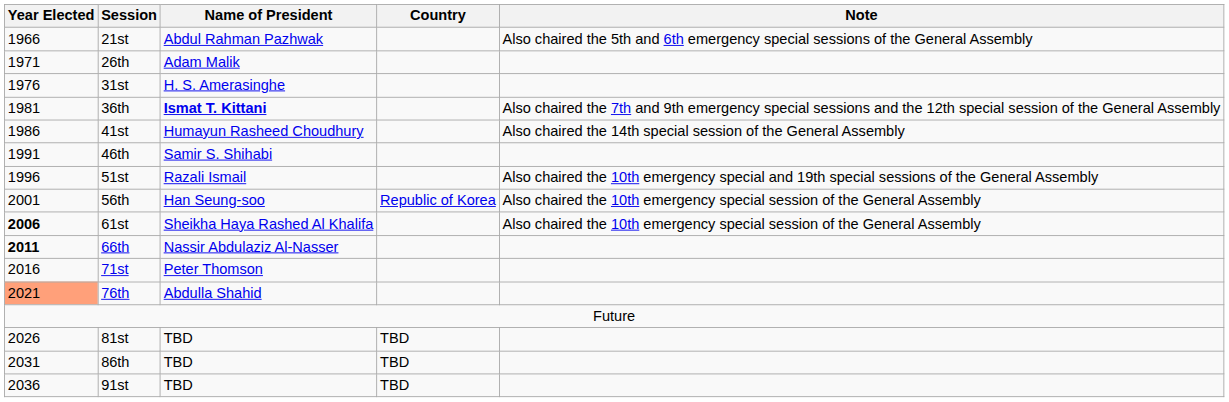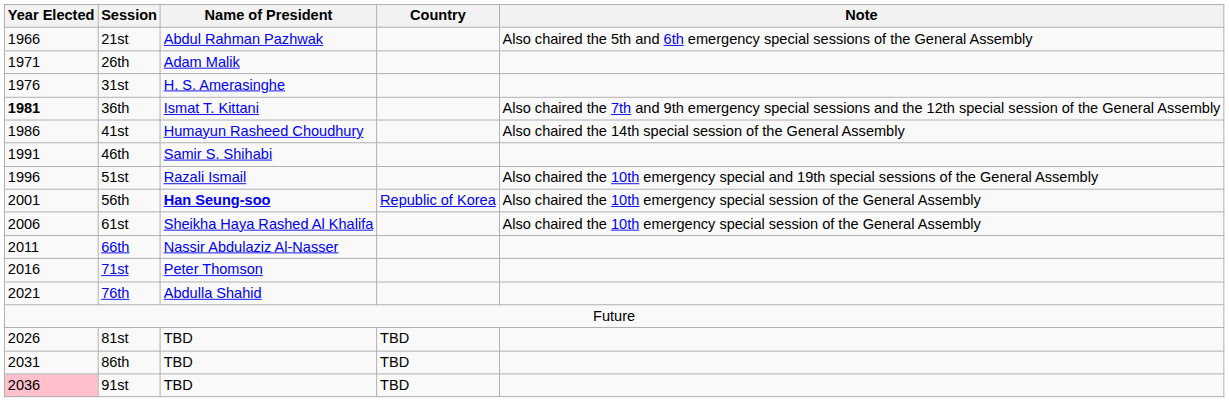(24, 108) normal -> (24, 108) bold
(215, 108) bold -> (211, 108) normal
(214, 200) normal -> (217, 200) bold
(24, 223) bold -> (24, 223) normal
(24, 246) bold -> (23, 246) normal
(24, 293) lightsalmon background -> (24, 293) no background
(24, 385) no background -> (24, 385) pink background
